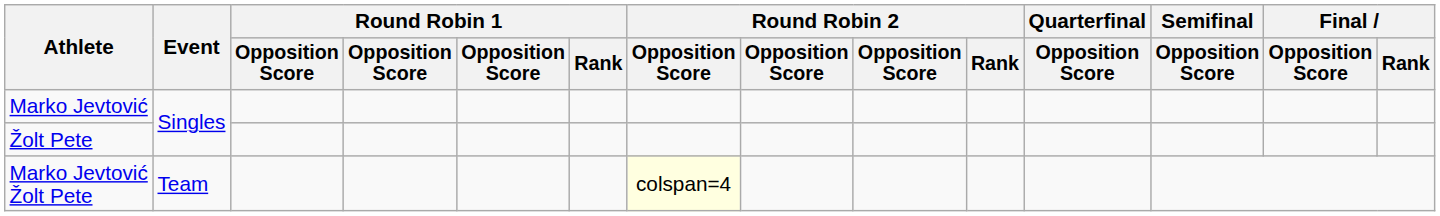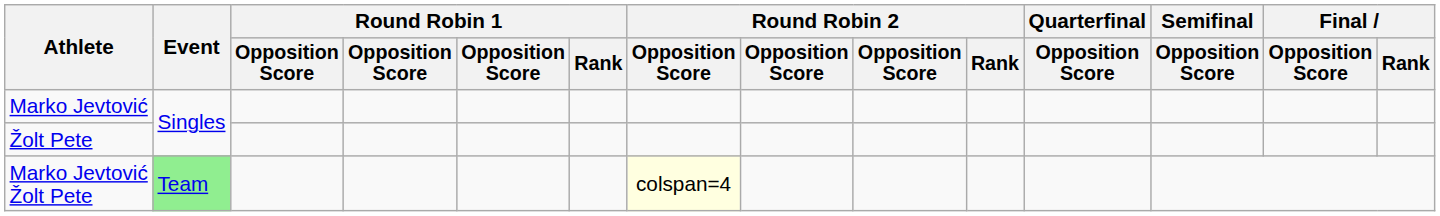(183, 184) no background -> (183, 184) lightgreen background
